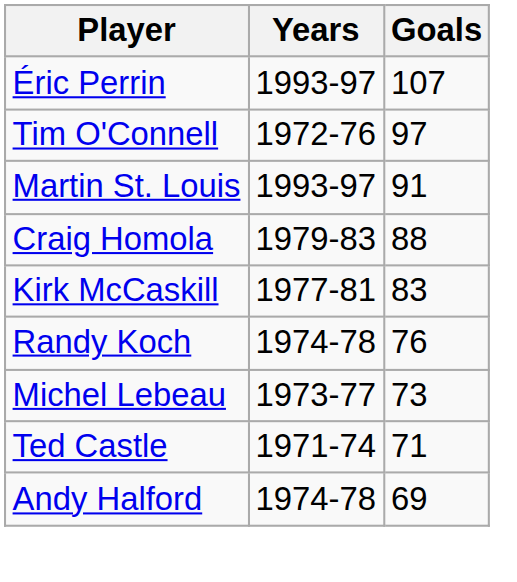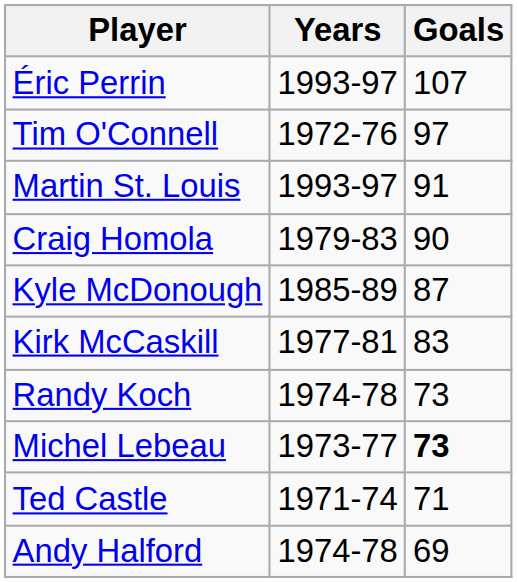(409, 238) 88 -> (431, 238) 90
+ row: (137, 290)
(409, 342) 76 -> (431, 394) 73
(409, 394) normal -> (431, 446) bold
